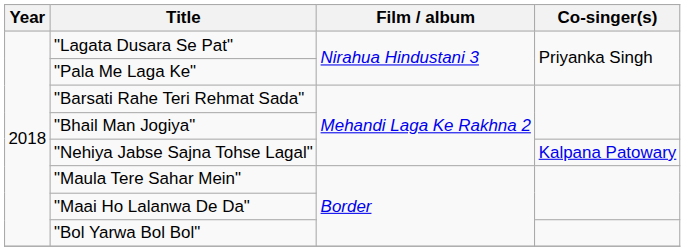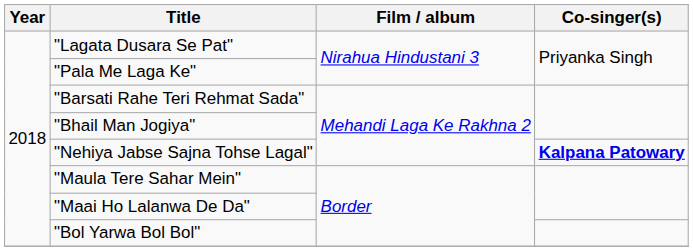(607, 152) normal -> (612, 152) bold
